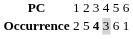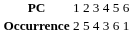(96, 26) bold -> (96, 26) normal
(106, 26) lightgrey background -> (106, 26) no background
